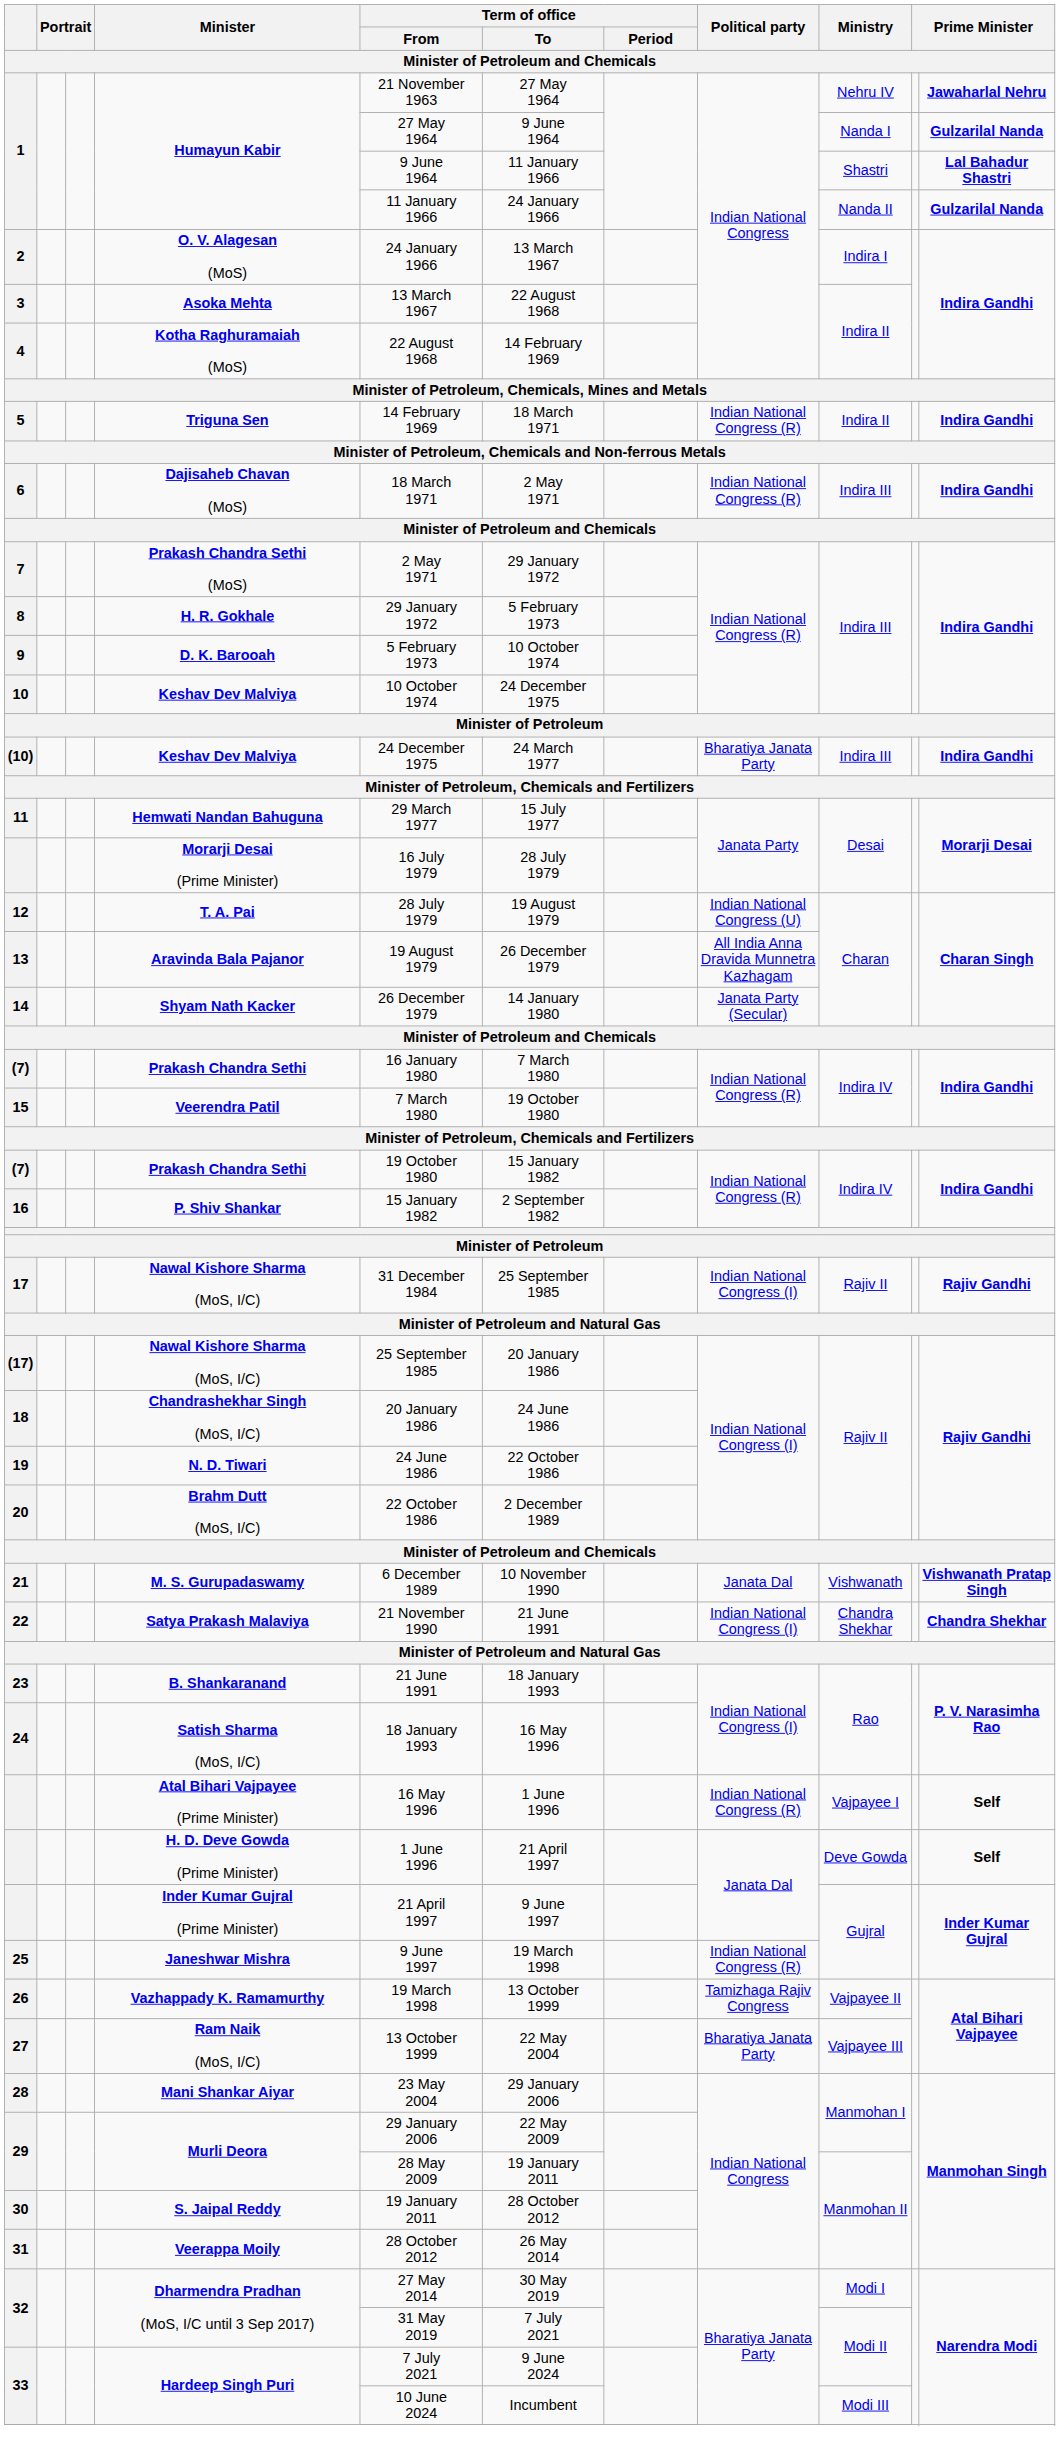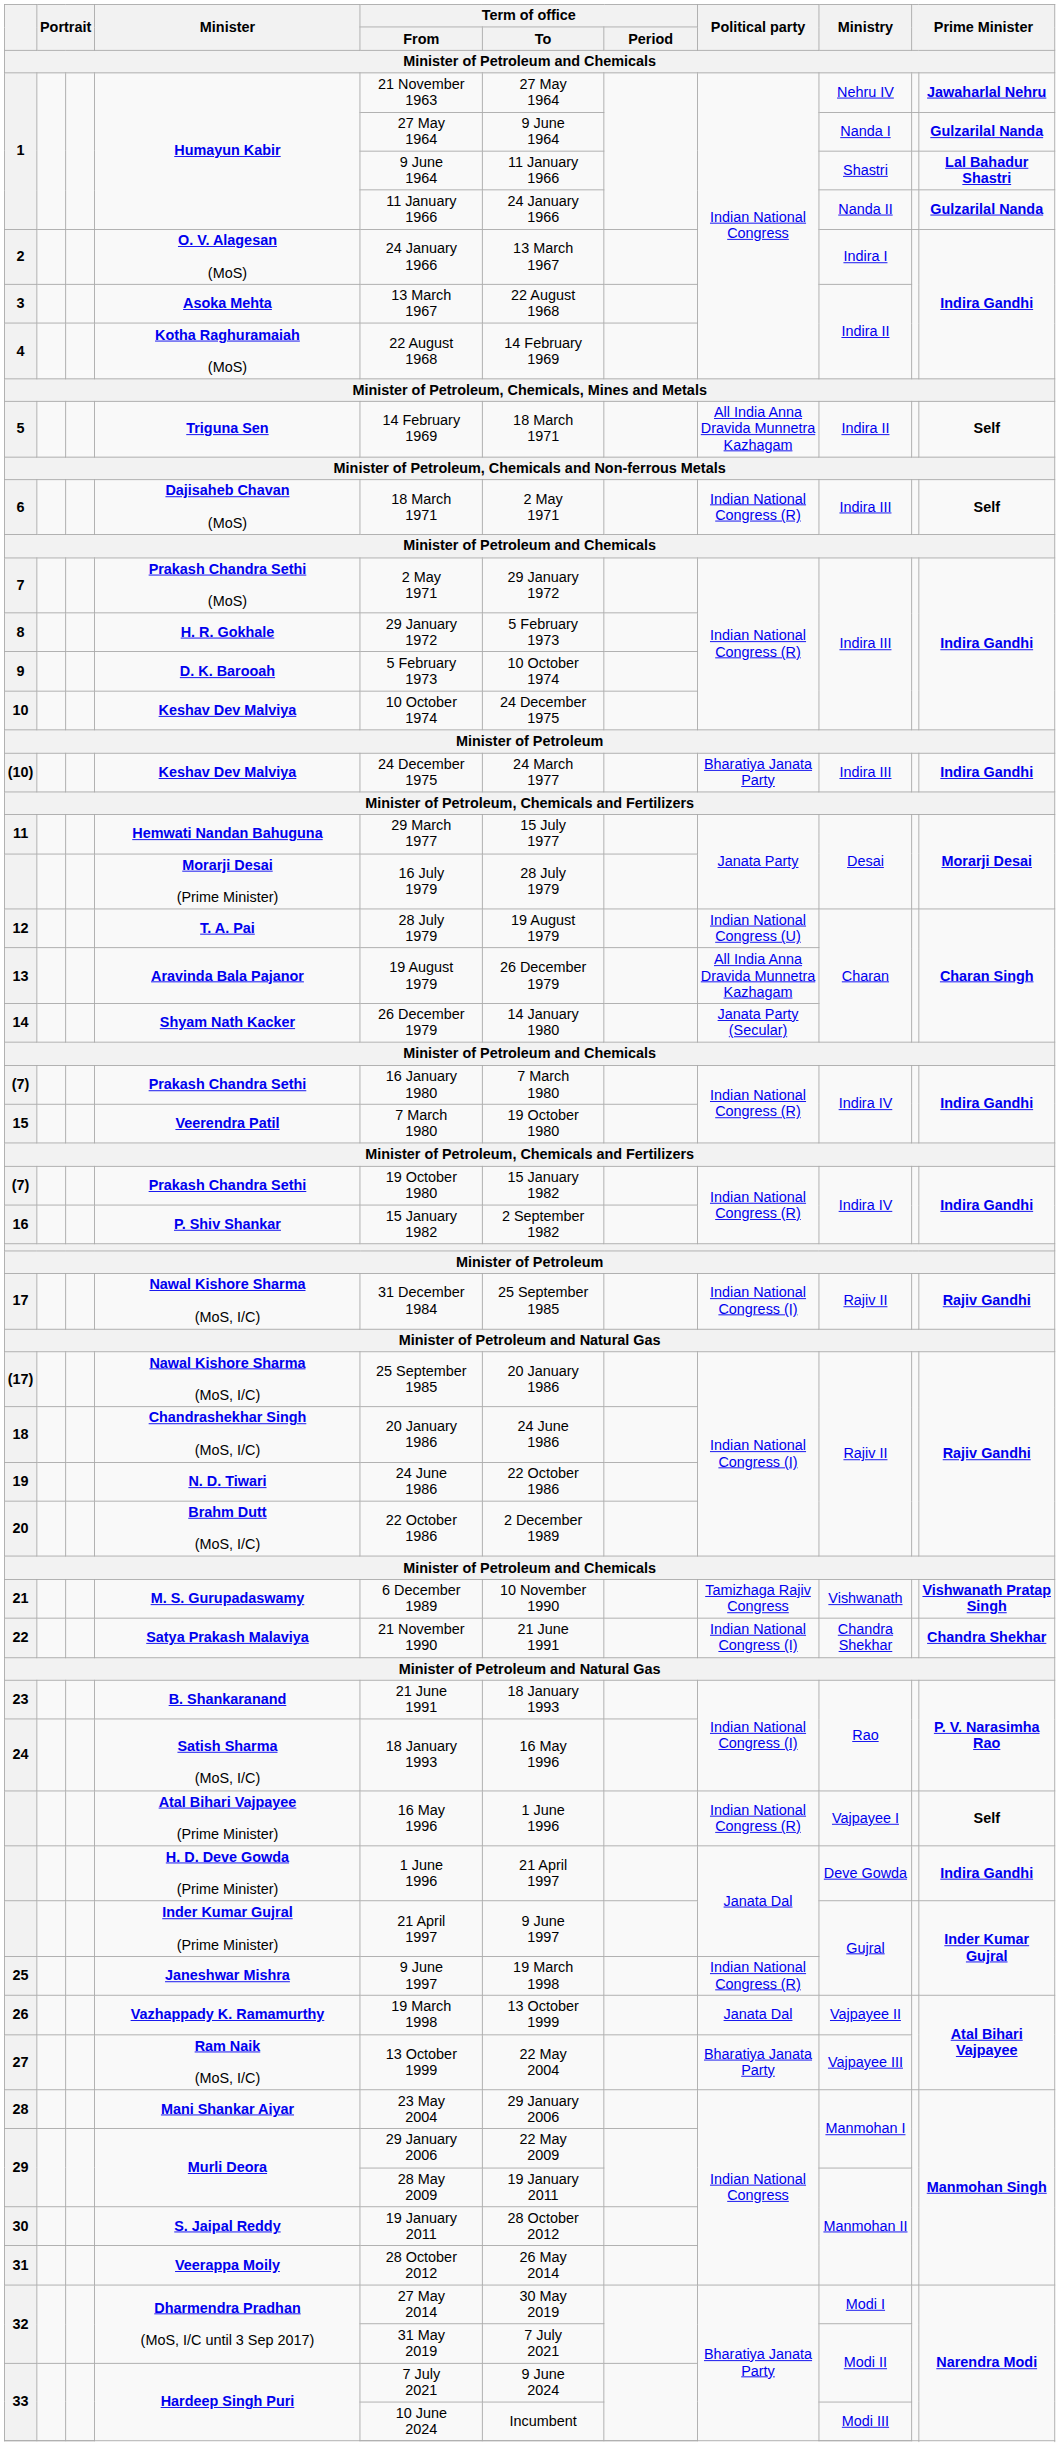(758, 421) Indian National Congress (R) -> (758, 429) All India Anna Dravida Munnetra Kazhagam
(987, 421) Indira Gandhi -> (987, 429) Self
(987, 491) Indira Gandhi -> (987, 507) Self
(758, 1582) Janata Dal -> (758, 1598) Tamizhaga Rajiv Congress
(987, 1857) Self -> (987, 1873) Indira Gandhi
(758, 1998) Tamizhaga Rajiv Congress -> (758, 2014) Janata Dal
